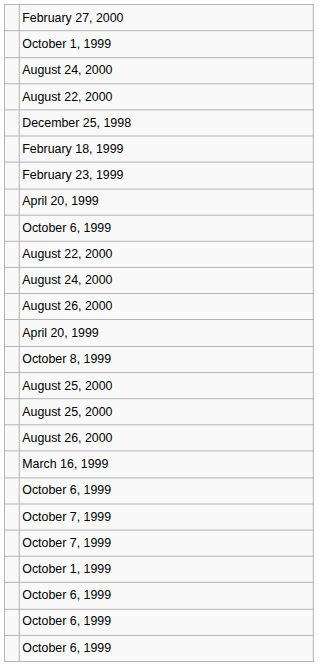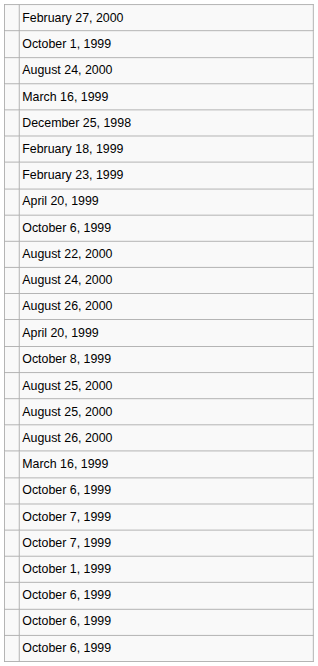(67, 96) August 22, 2000 -> (65, 96) March 16, 1999
